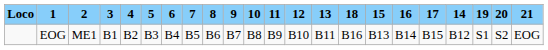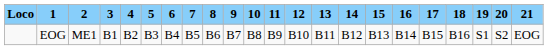columns swapped: (459, 14) <-> (352, 14)
